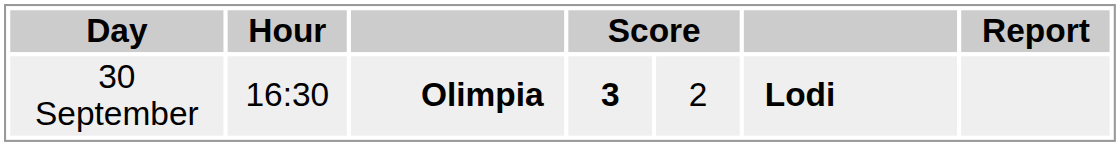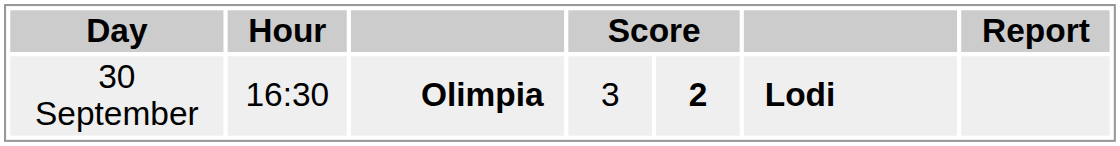(610, 95) bold -> (610, 95) normal
(698, 95) normal -> (698, 95) bold
